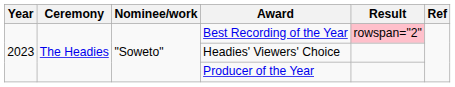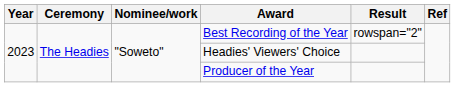(388, 33) pink background -> (388, 33) no background
